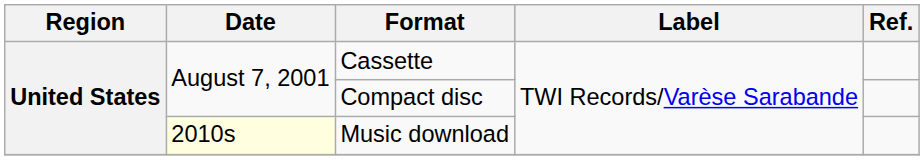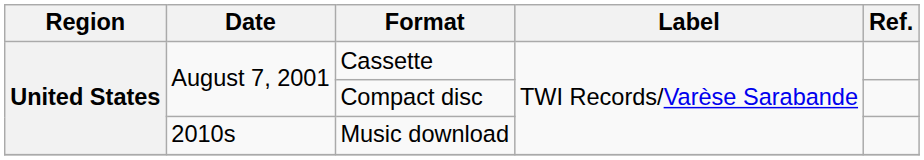(203, 135) lightyellow background -> (203, 135) no background
